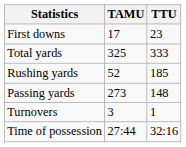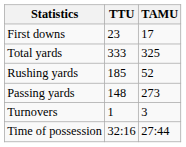columns swapped: (126, 14) <-> (164, 14)
